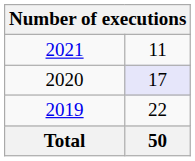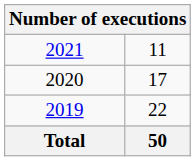(158, 79) lavender background -> (158, 79) no background
